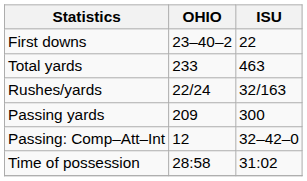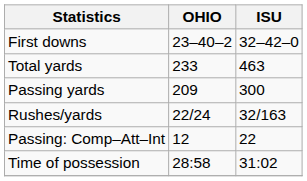(248, 41) 22 -> (269, 41) 32–42–0
rows swapped: (55, 90) <-> (56, 114)
(269, 138) 32–42–0 -> (248, 138) 22
